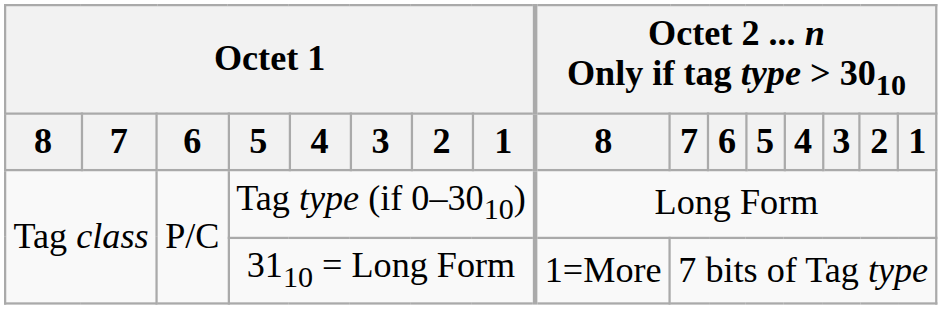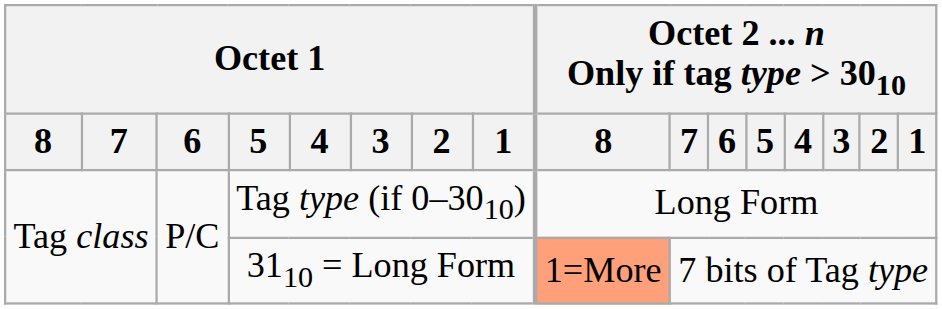(603, 269) no background -> (603, 269) lightsalmon background
